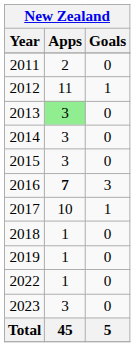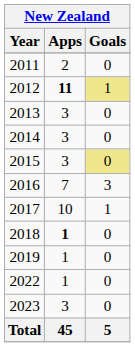(65, 88) normal -> (65, 88) bold
(108, 88) no background -> (108, 88) khaki background
(65, 112) lightgreen background -> (65, 112) no background
(108, 161) no background -> (108, 161) khaki background
(65, 185) bold -> (65, 185) normal
(65, 233) normal -> (65, 233) bold
